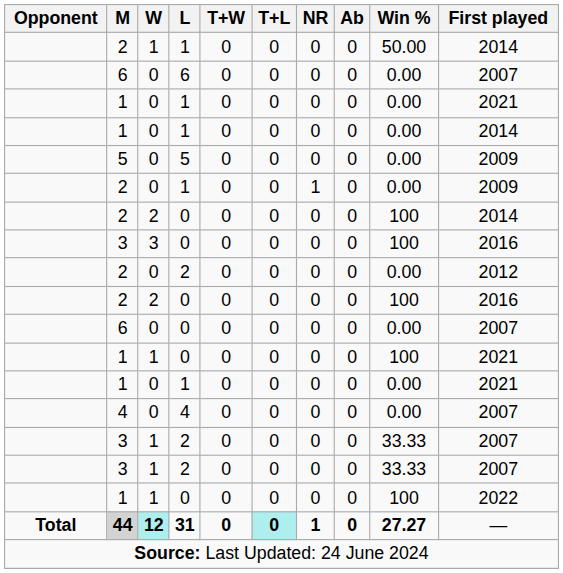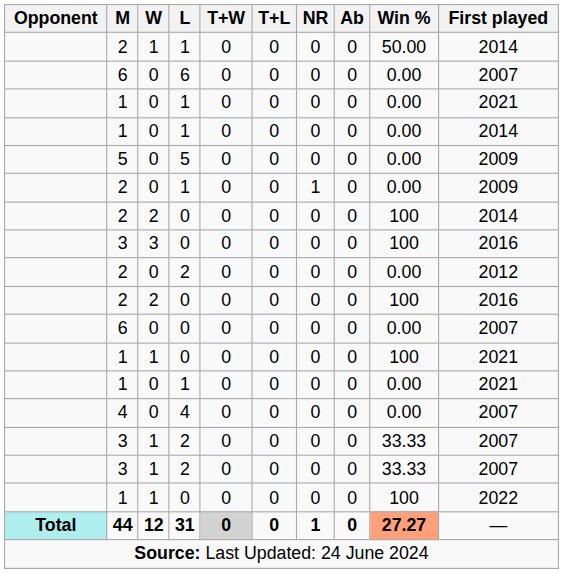(56, 525) no background -> (56, 525) paleturquoise background
(123, 525) lightgrey background -> (123, 525) no background
(154, 525) paleturquoise background -> (154, 525) no background
(226, 525) no background -> (226, 525) lightgrey background
(274, 525) paleturquoise background -> (274, 525) no background
(404, 525) no background -> (404, 525) lightsalmon background
